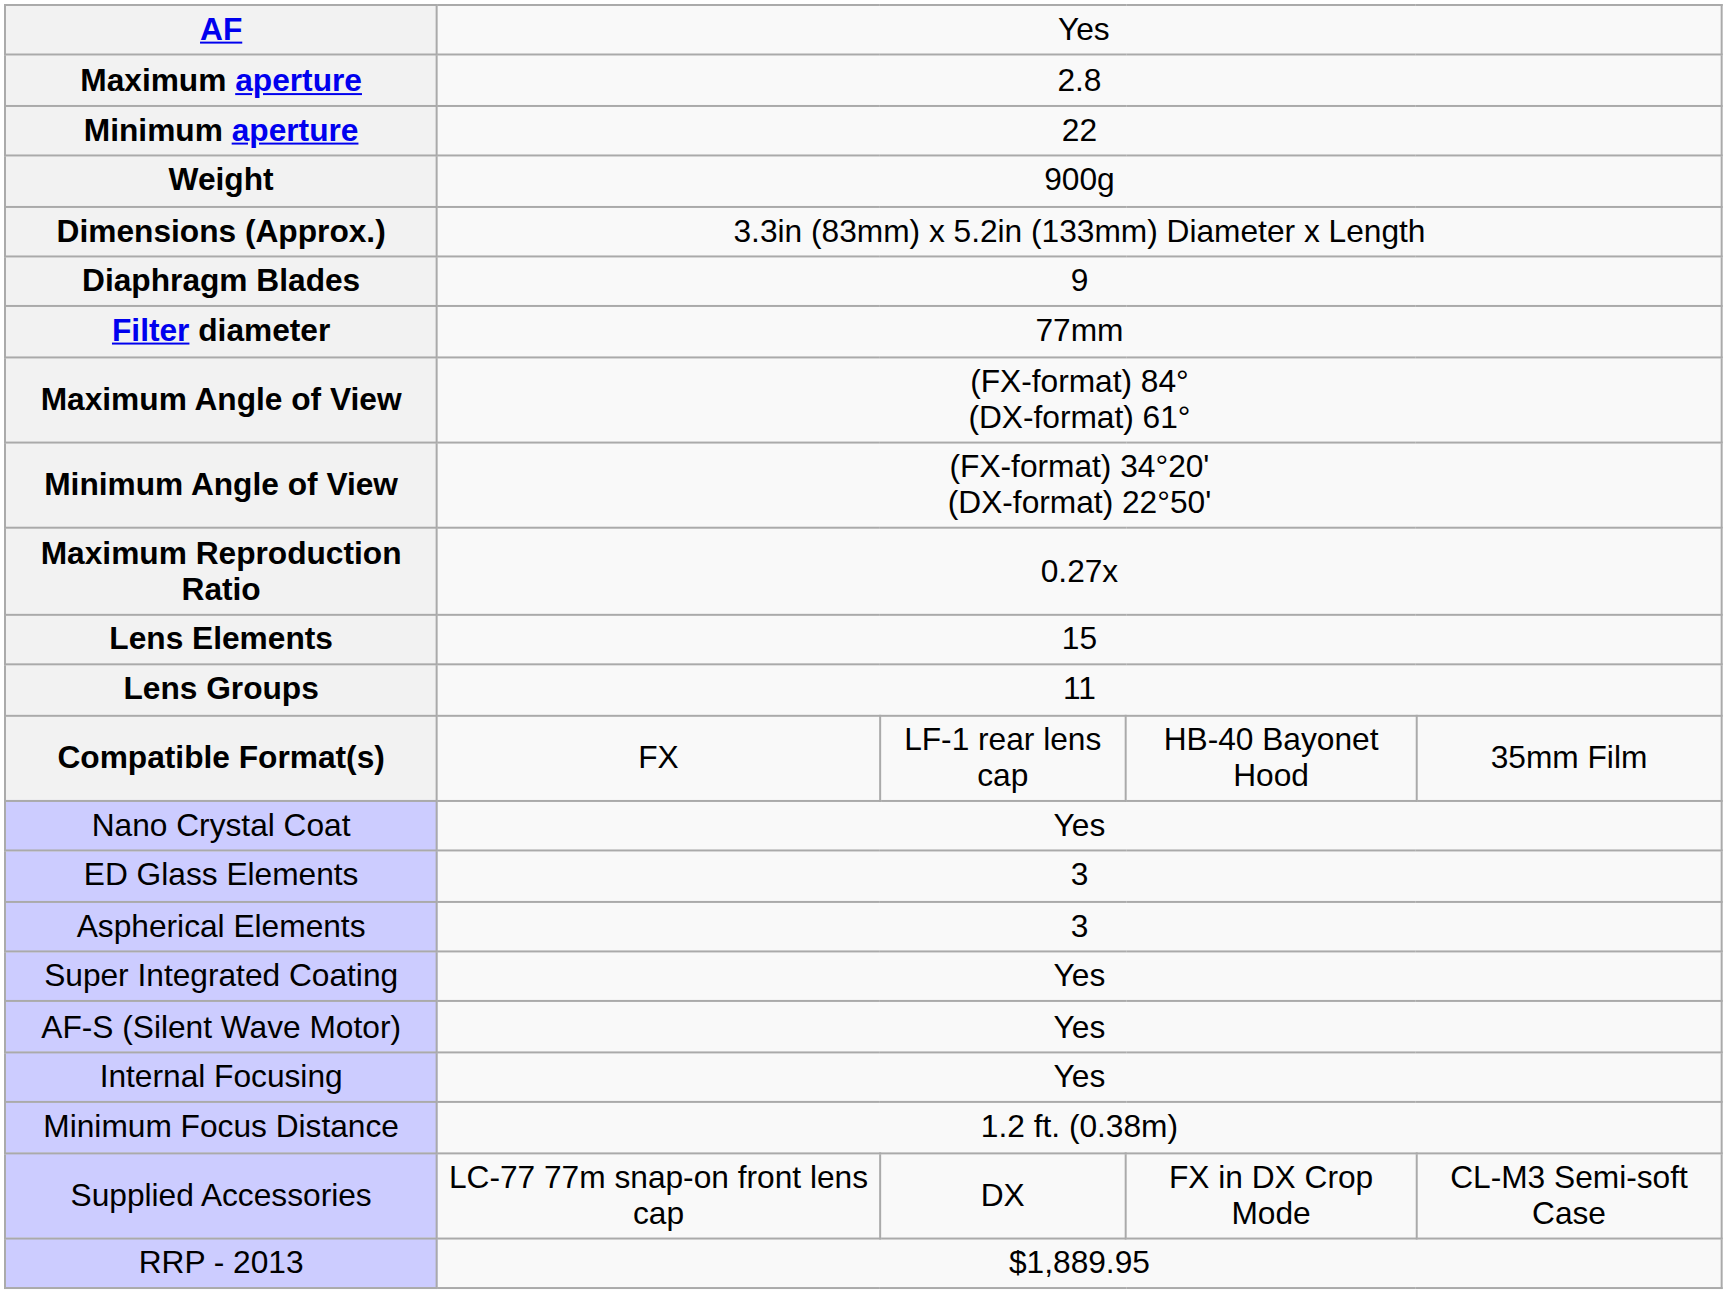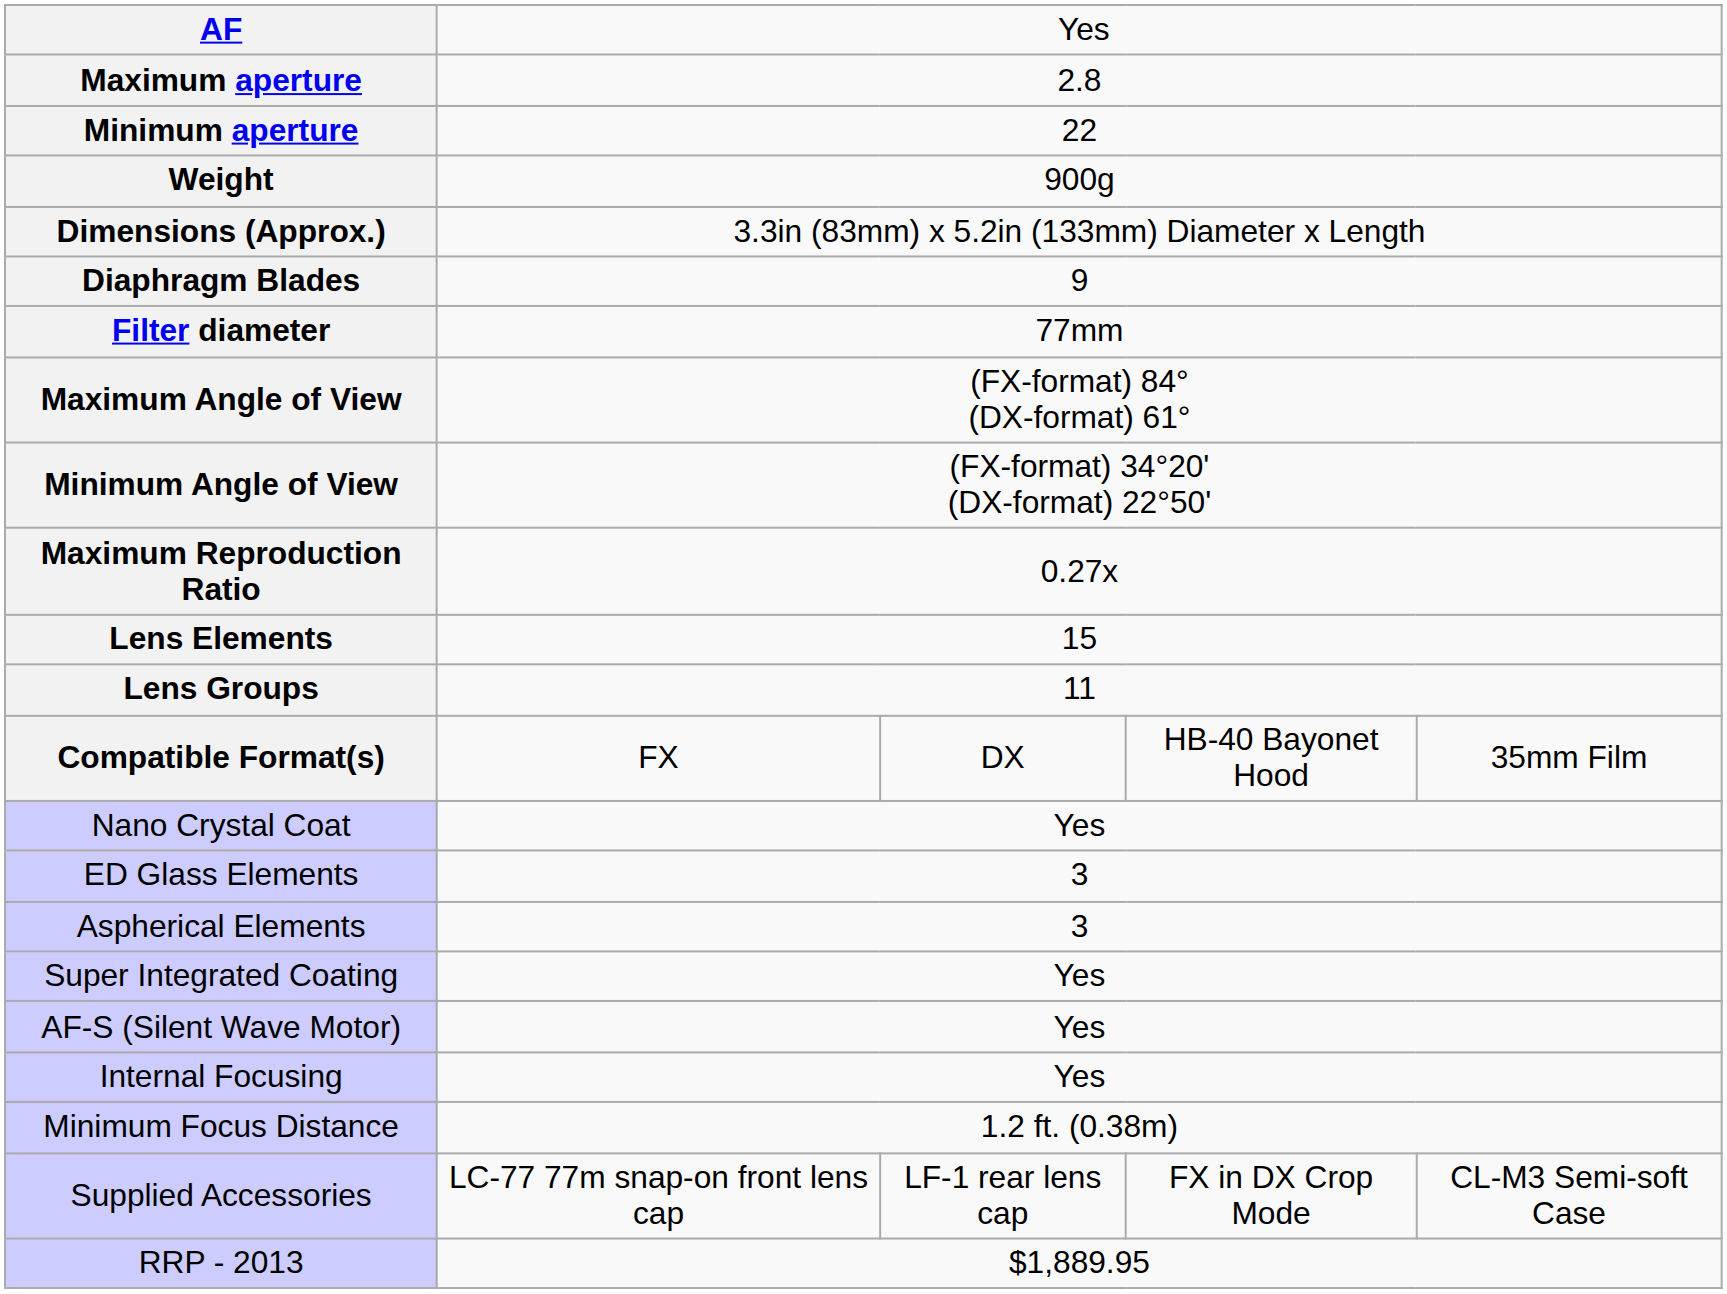(1003, 757) LF-1 rear lens cap -> (1003, 757) DX
(1003, 1194) DX -> (1003, 1194) LF-1 rear lens cap
